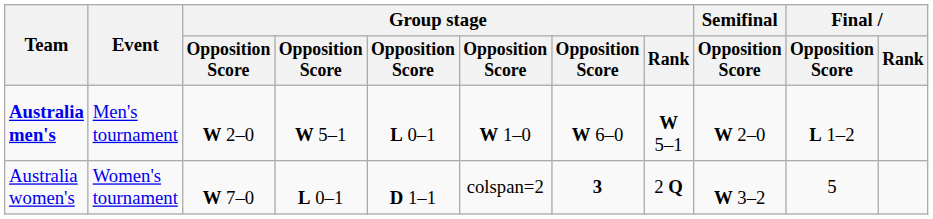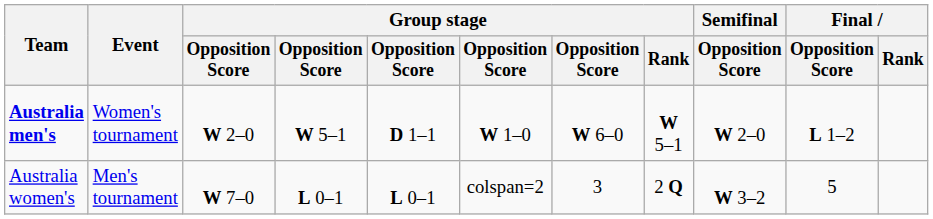(135, 123) Men's tournament -> (135, 123) Women's tournament
(413, 134) L 0–1 -> (413, 134) D 1–1
(135, 187) Women's tournament -> (135, 187) Men's tournament
(413, 198) D 1–1 -> (413, 198) L 0–1
(598, 187) bold -> (598, 187) normal
